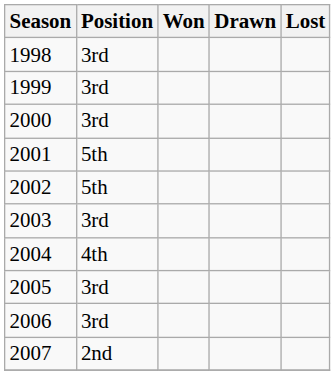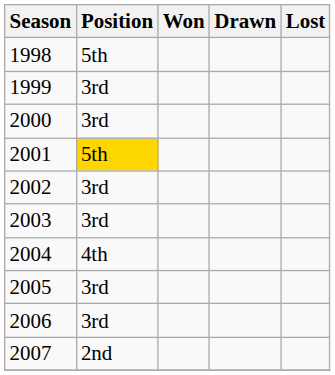(95, 54) 3rd -> (94, 54) 5th
(94, 154) no background -> (94, 154) gold background
(94, 187) 5th -> (95, 187) 3rd
